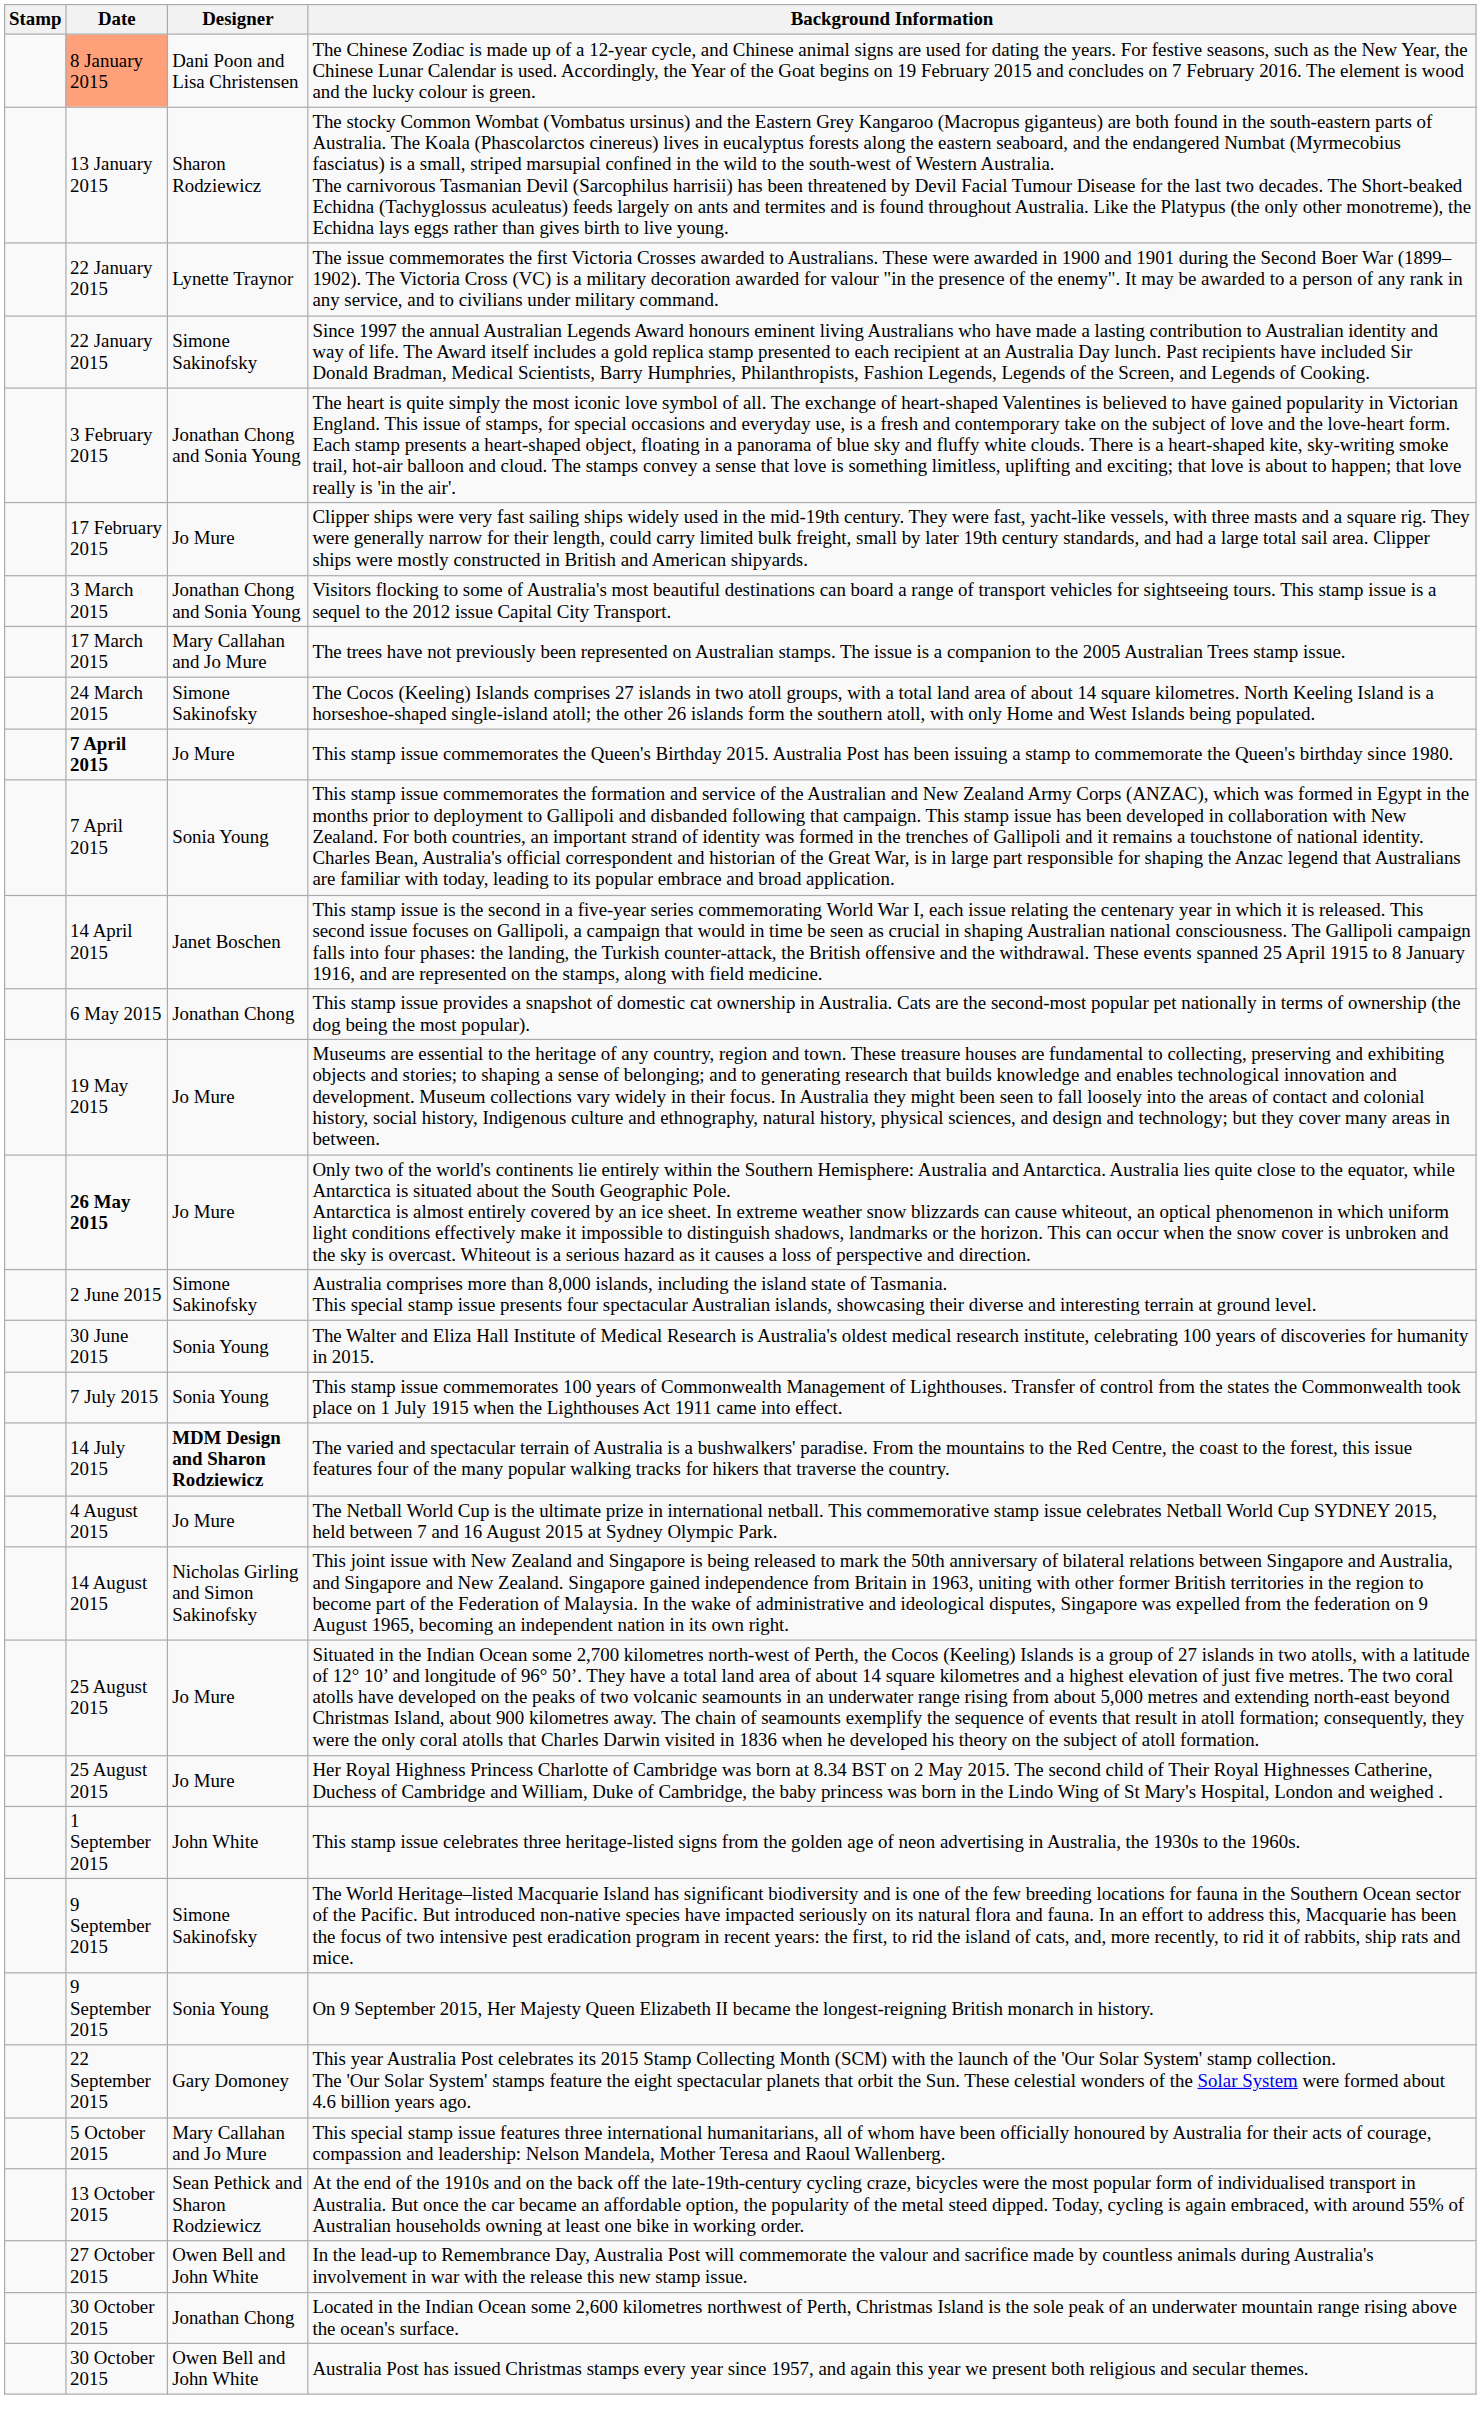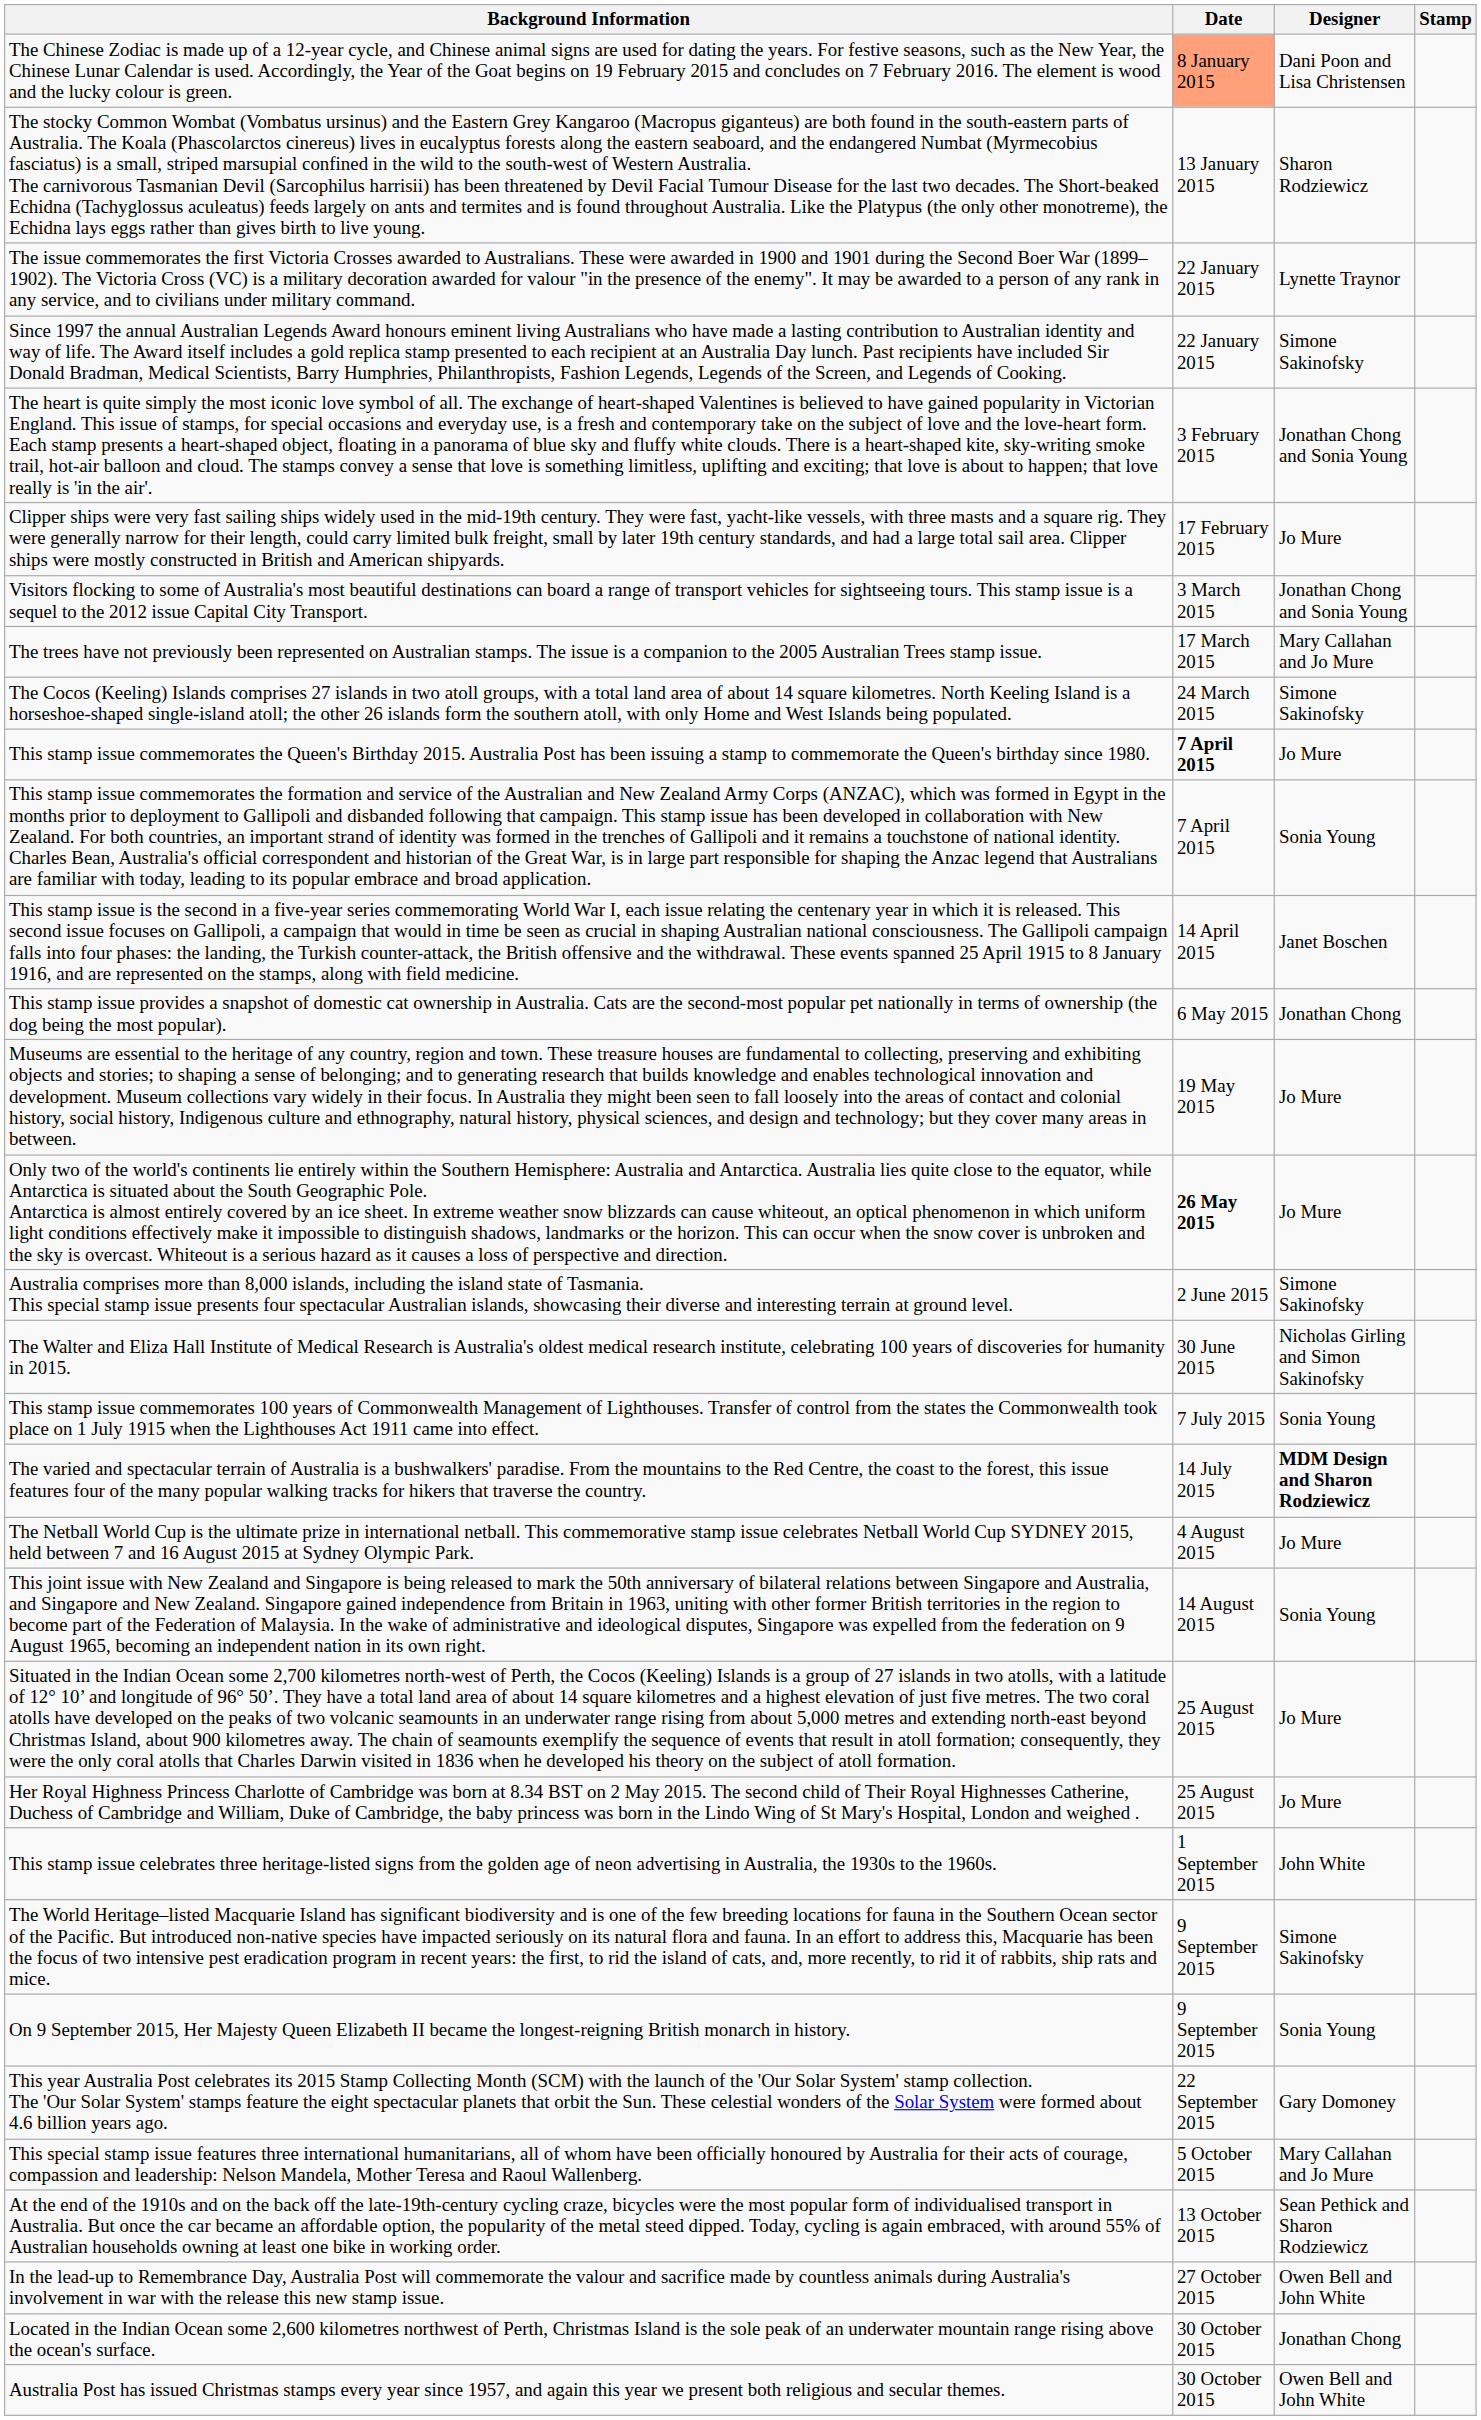columns swapped: (35, 19) <-> (892, 19)
(220, 1346) Sonia Young -> (1342, 1356) Nicholas Girling and Simon Sakinofsky
(235, 1593) Nicholas Girling and Simon Sakinofsky -> (1327, 1614) Sonia Young
